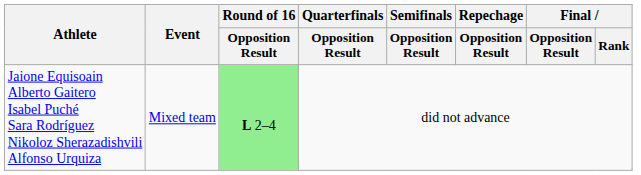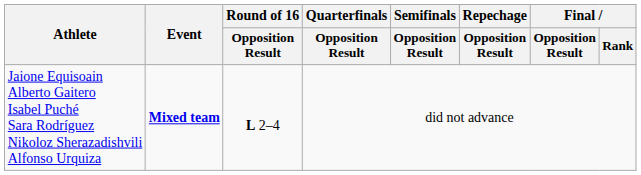(182, 117) normal -> (184, 117) bold
(259, 126) lightgreen background -> (263, 126) no background
